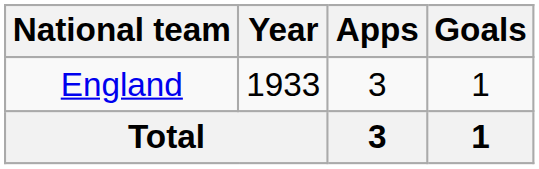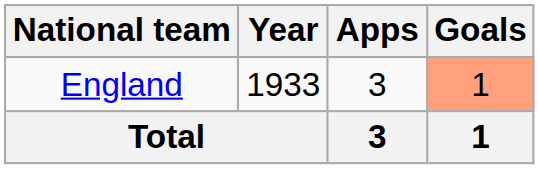(480, 83) no background -> (480, 83) lightsalmon background
